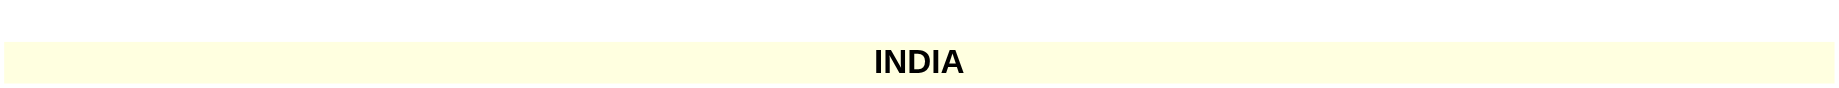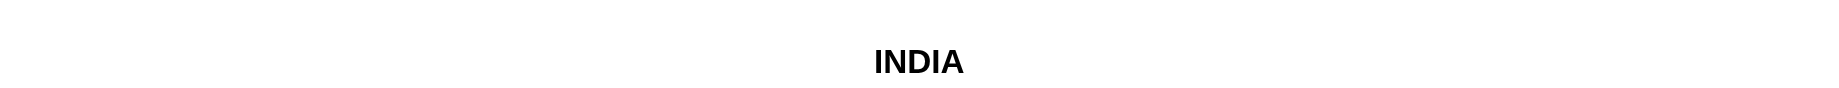(919, 62) lightyellow background -> (919, 62) no background
